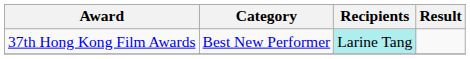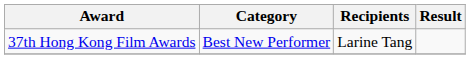(375, 41) paleturquoise background -> (375, 41) no background
